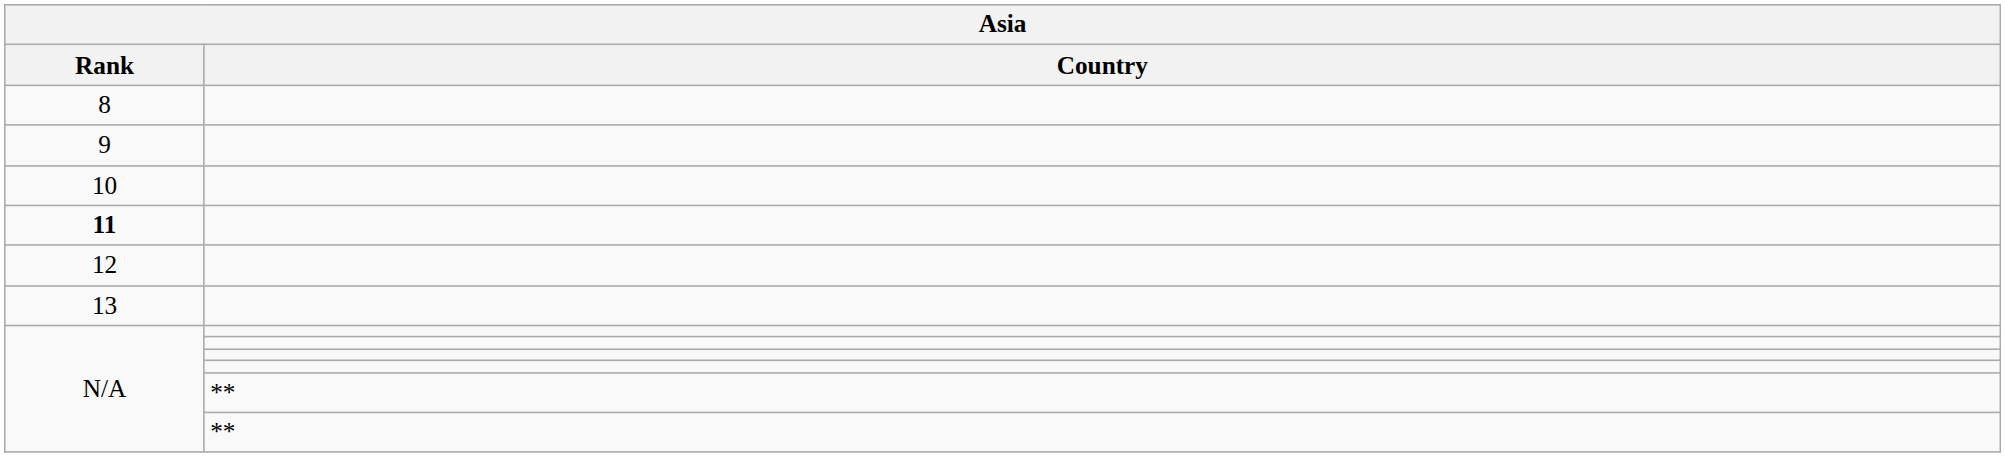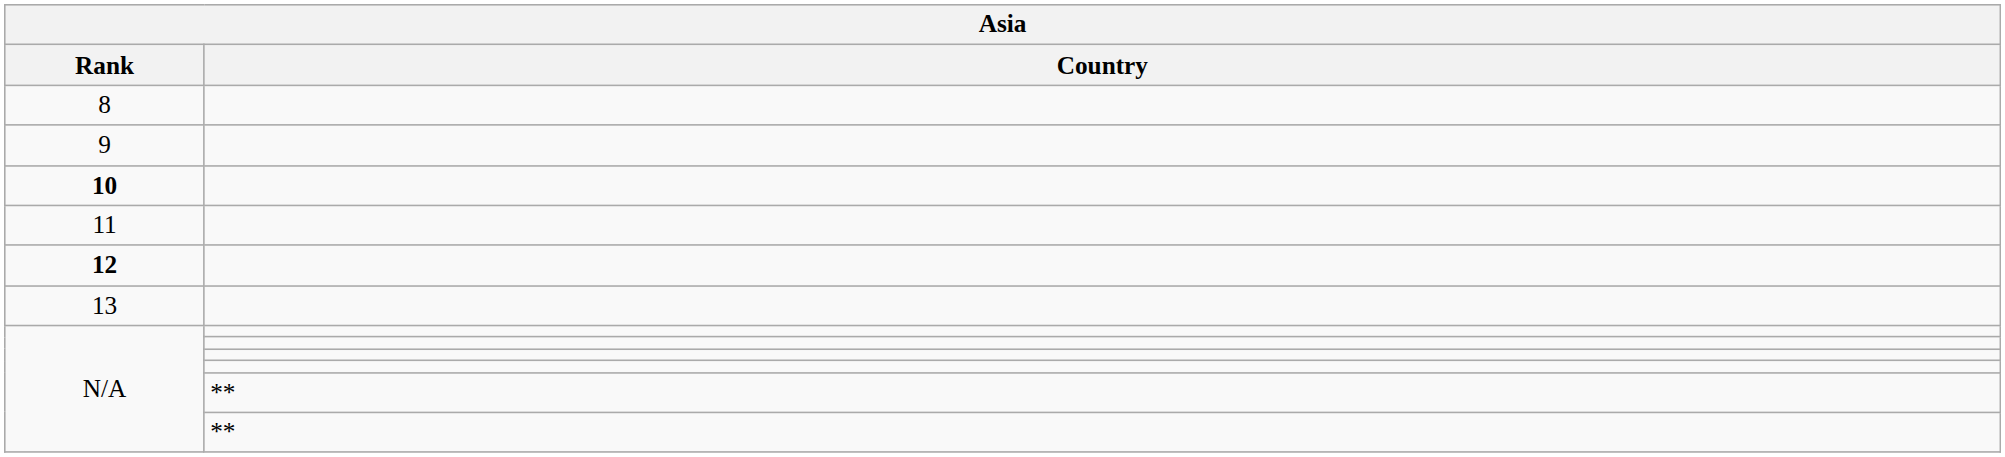(105, 184) normal -> (105, 184) bold
(105, 225) bold -> (105, 225) normal
(105, 265) normal -> (105, 265) bold
